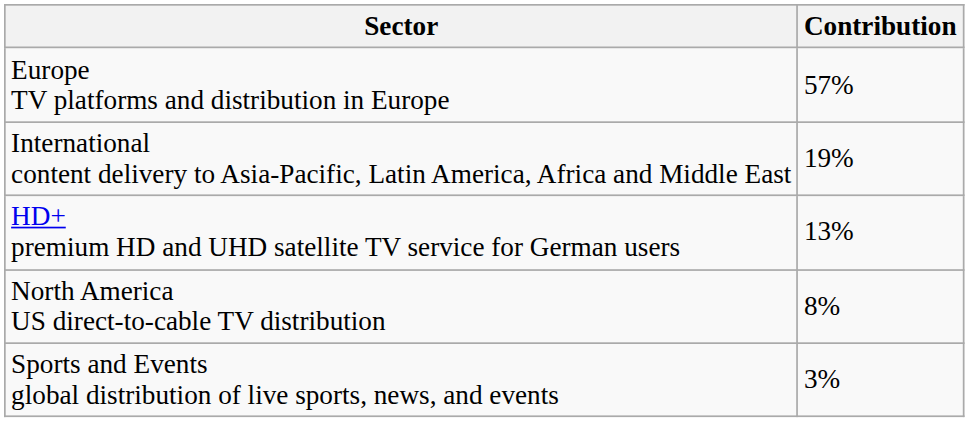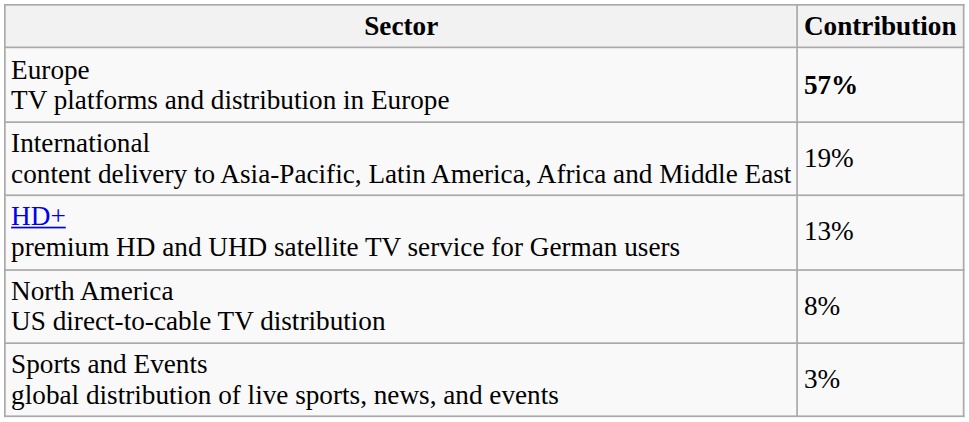(829, 84) normal -> (831, 84) bold
